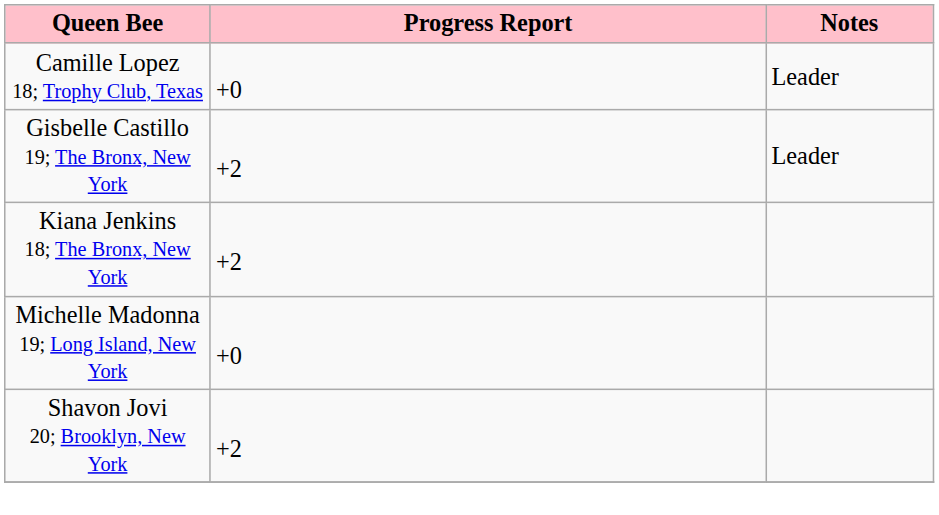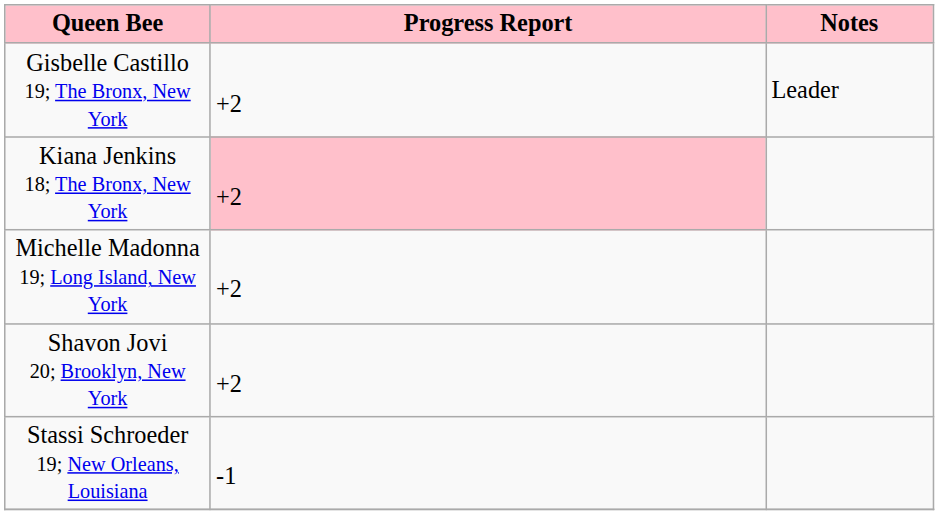- row: (108, 76)
(229, 262) no background -> (229, 196) pink background
(229, 355) +0 -> (229, 289) +2
+ row: (108, 462)
